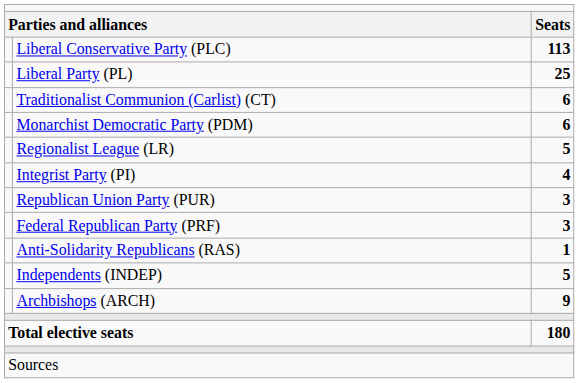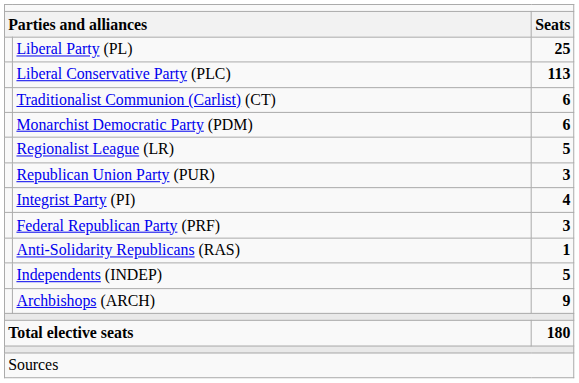rows swapped: (124, 49) <-> (74, 74)
rows swapped: (76, 175) <-> (116, 200)
